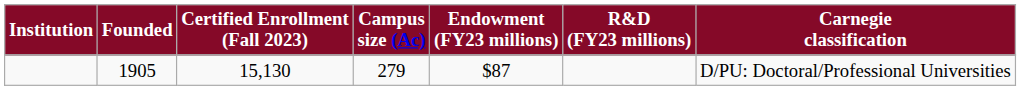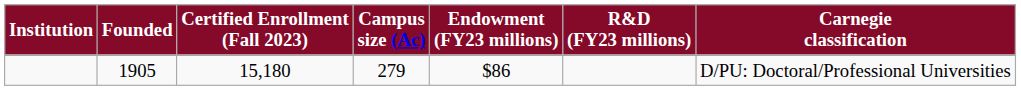(265, 70) 15,130 -> (265, 70) 15,180
(496, 70) $87 -> (496, 70) $86
